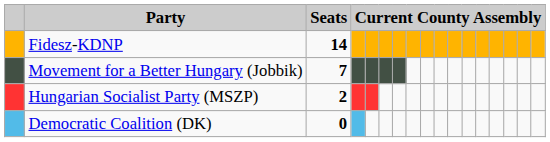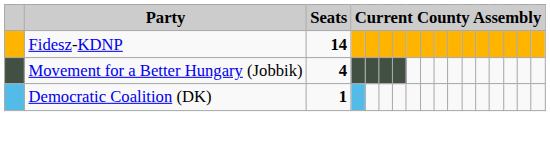(343, 70) 7 -> (343, 70) 4
- row: (143, 96)
(343, 123) 0 -> (343, 96) 1
